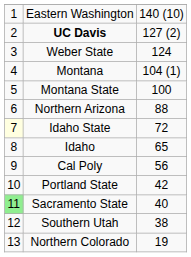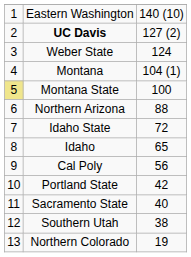(14, 90) no background -> (14, 90) khaki background
(14, 128) lightyellow background -> (14, 128) no background
(14, 204) lightgreen background -> (14, 204) no background
